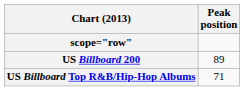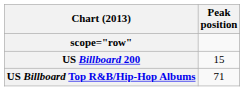(219, 59) 89 -> (219, 59) 15
